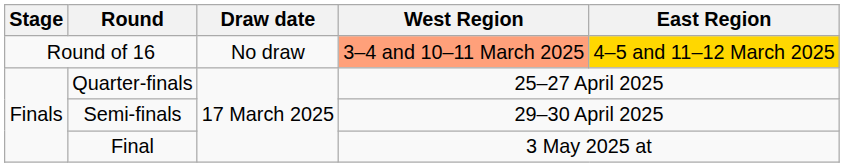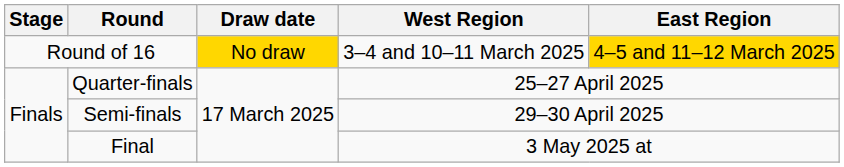(268, 51) no background -> (268, 51) gold background
(464, 51) lightsalmon background -> (464, 51) no background
